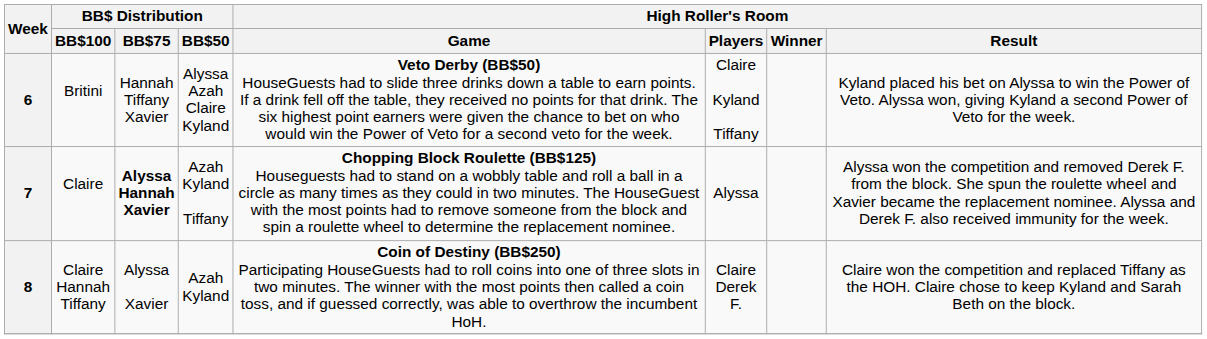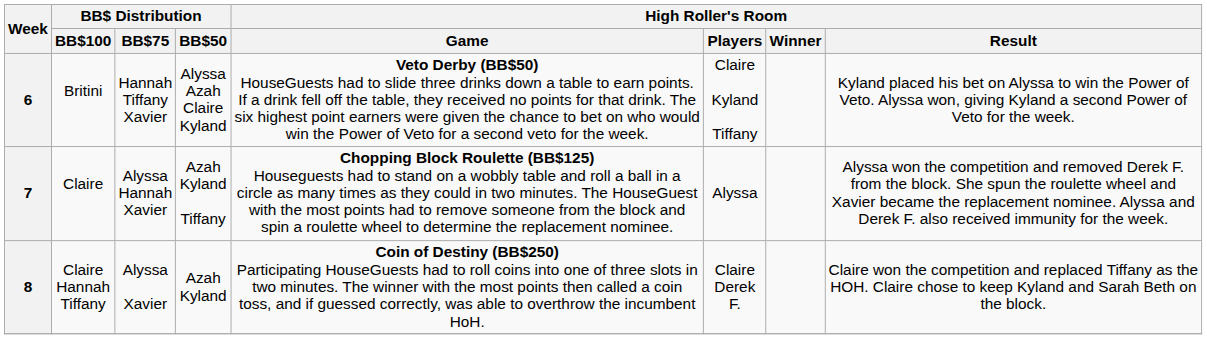(147, 193) bold -> (145, 193) normal
